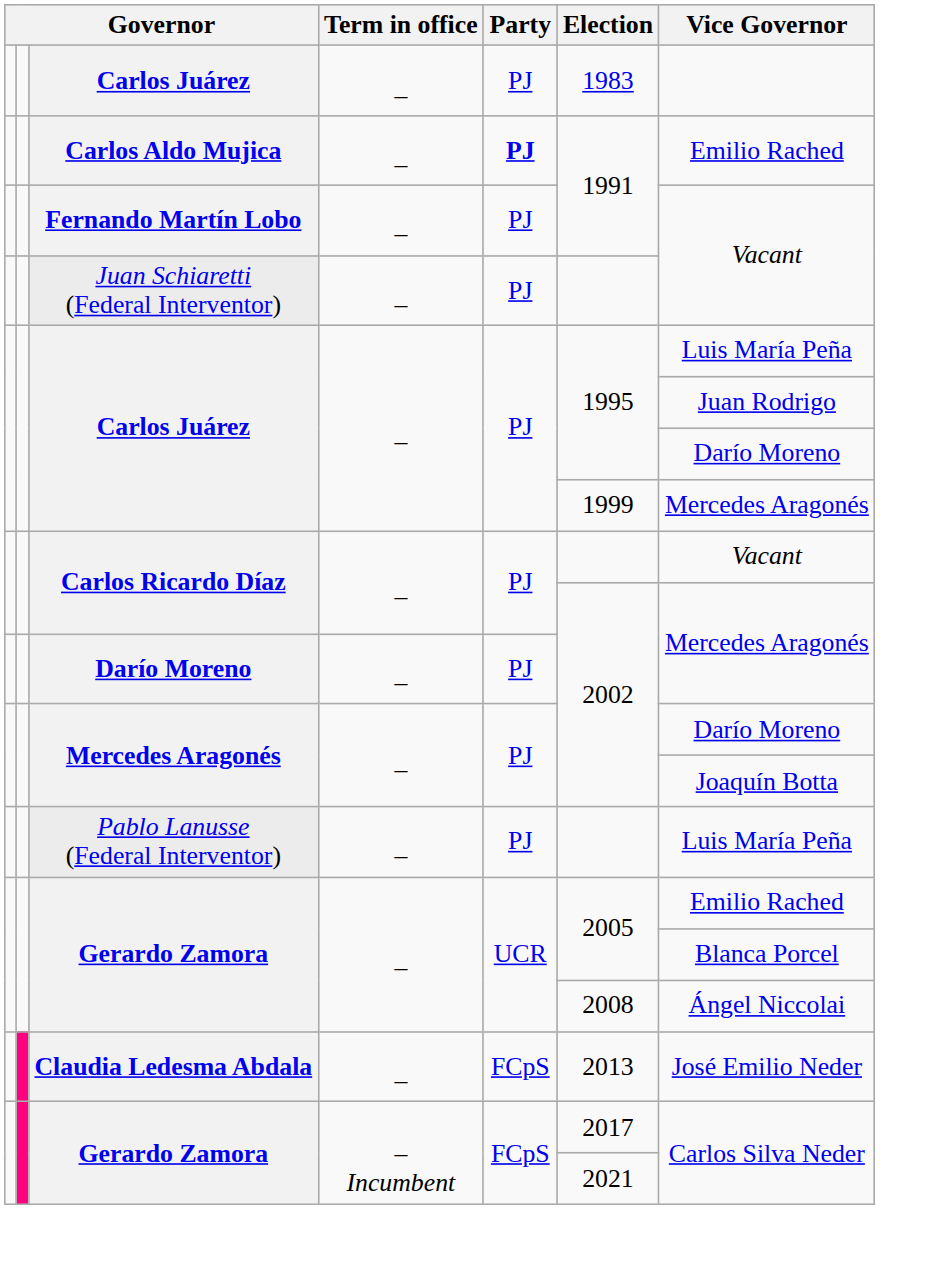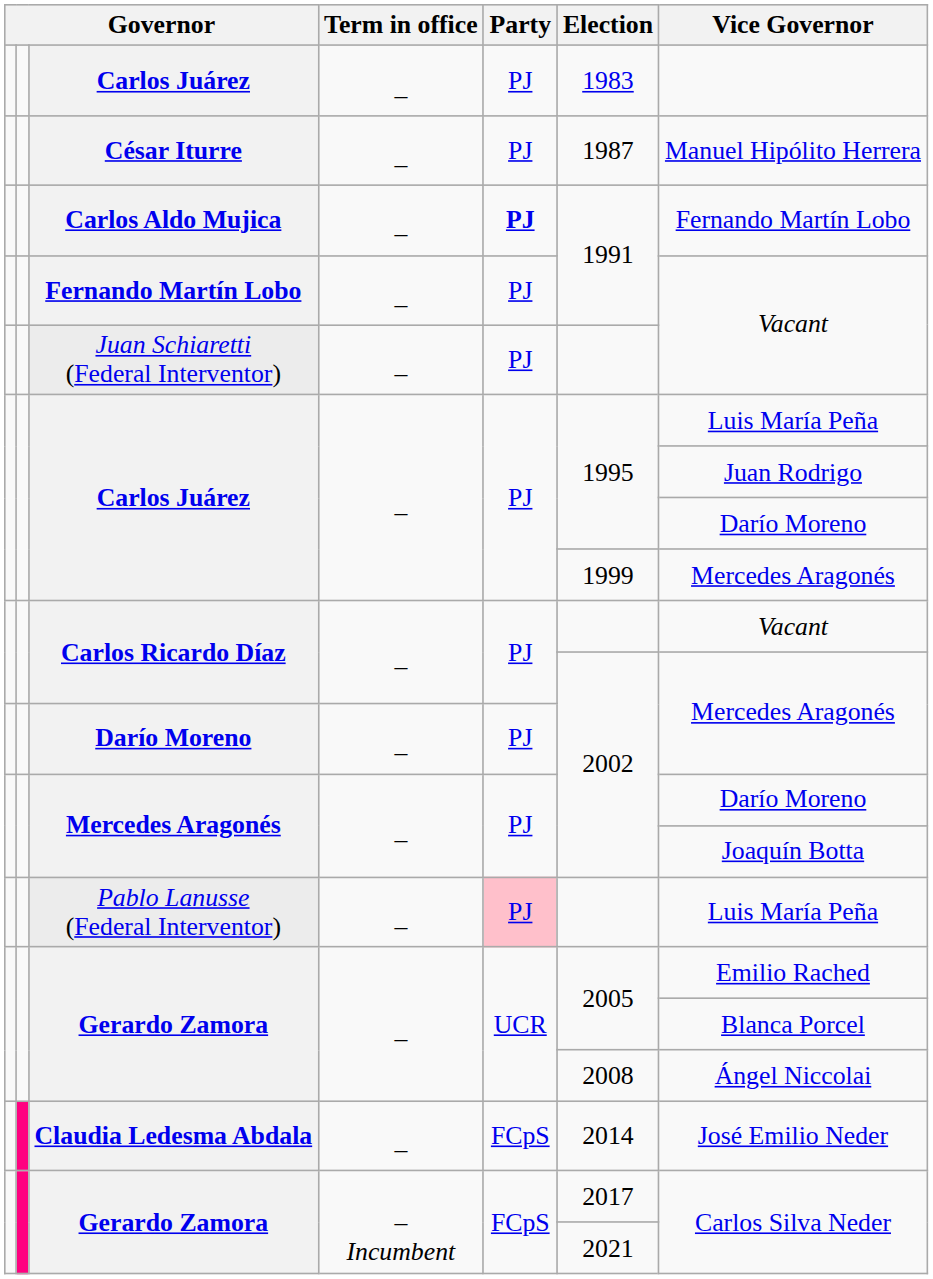+ row: (173, 150)
(767, 150) Emilio Rached -> (793, 219) Fernando Martín Lobo
(520, 841) no background -> (520, 911) pink background
(608, 1065) 2013 -> (608, 1135) 2014
